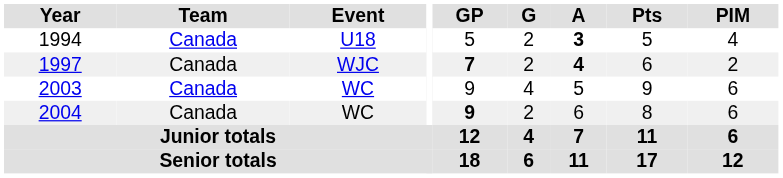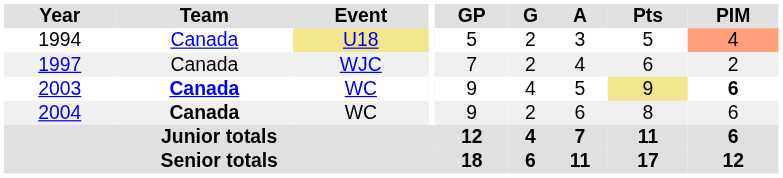(358, 40) no background -> (361, 40) khaki background
(579, 40) bold -> (580, 40) normal
(733, 40) no background -> (733, 40) lightsalmon background
(470, 64) bold -> (472, 64) normal
(579, 64) bold -> (580, 64) normal
(203, 88) normal -> (204, 88) bold
(647, 88) no background -> (648, 88) khaki background
(733, 88) normal -> (733, 88) bold
(203, 112) normal -> (204, 112) bold
(470, 112) bold -> (472, 112) normal
